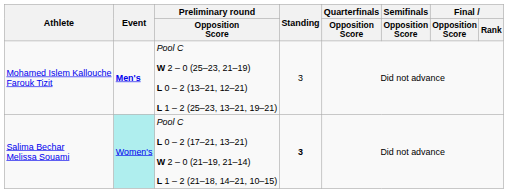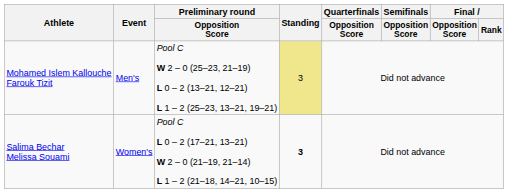(128, 78) bold -> (127, 78) normal
(300, 78) no background -> (300, 78) khaki background
(134, 152) paleturquoise background -> (134, 152) no background
